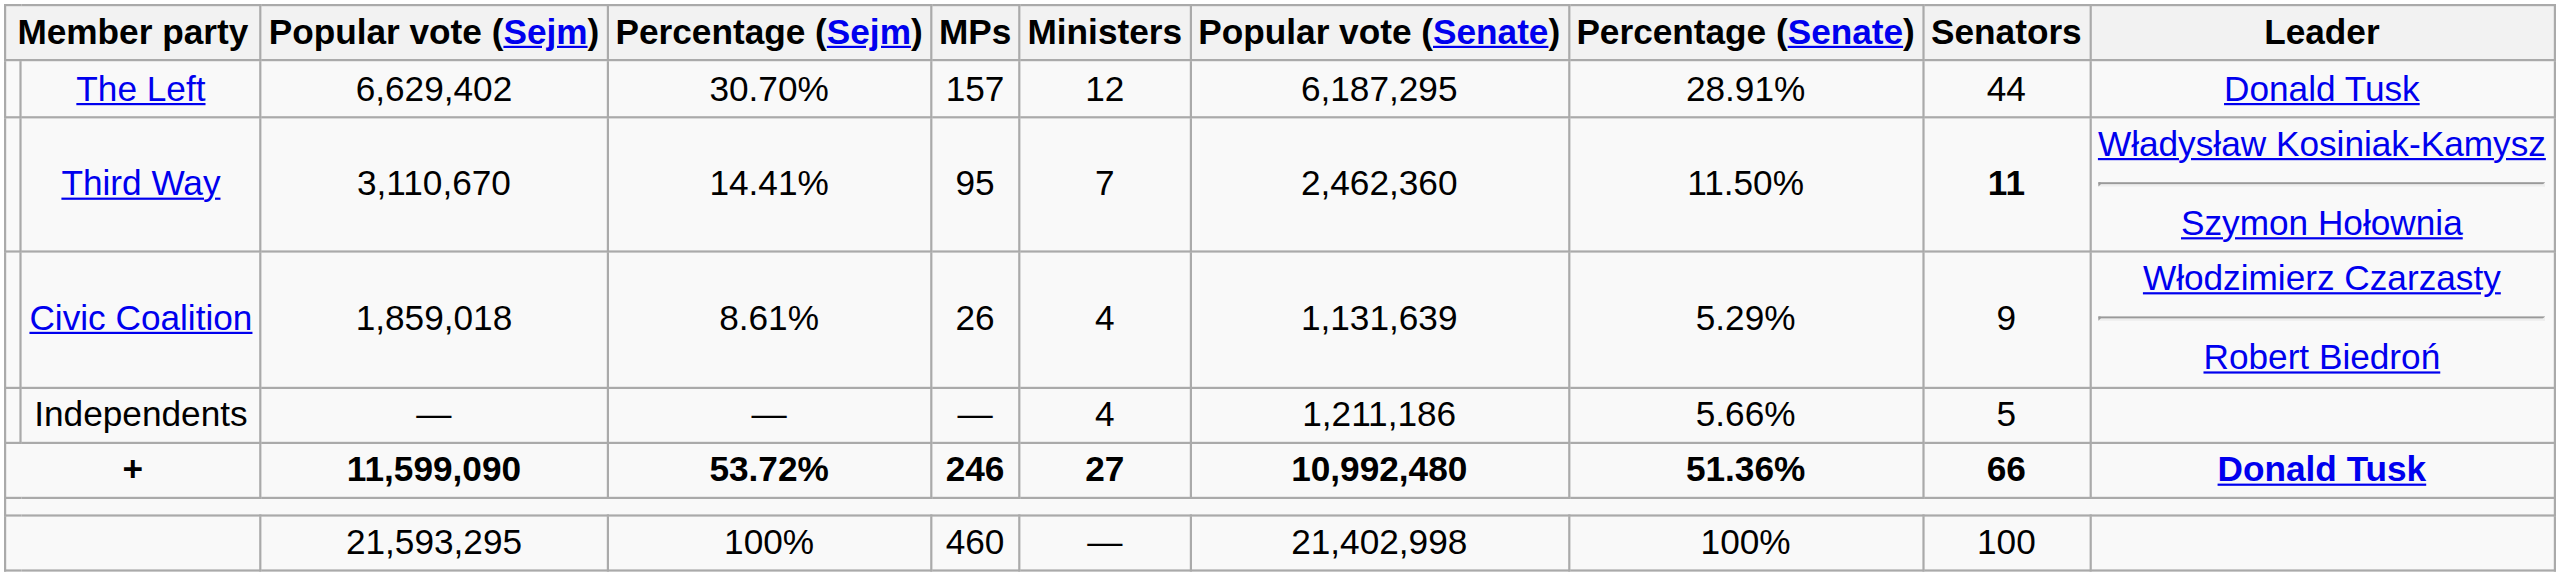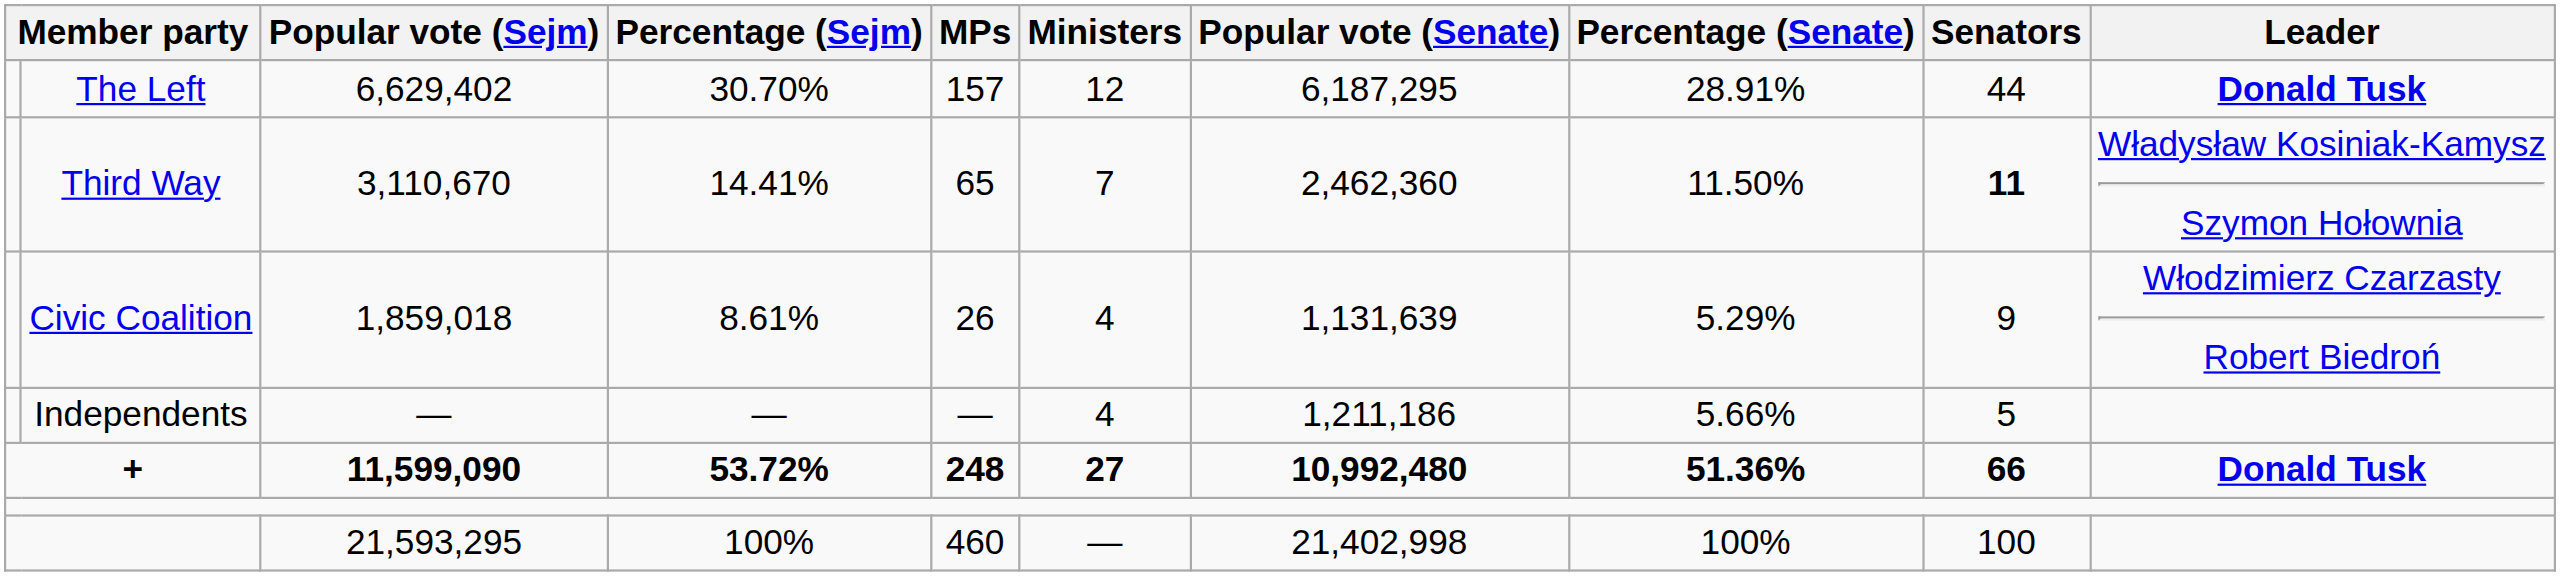(2322, 88) normal -> (2322, 88) bold
(975, 183) 95 -> (975, 183) 65
(975, 469) 246 -> (975, 469) 248
